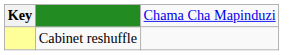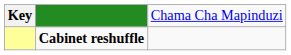(88, 38) normal -> (91, 38) bold
